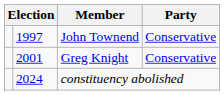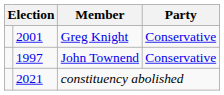rows swapped: (100, 36) <-> (95, 57)
(29, 79) 2024 -> (29, 79) 2021
